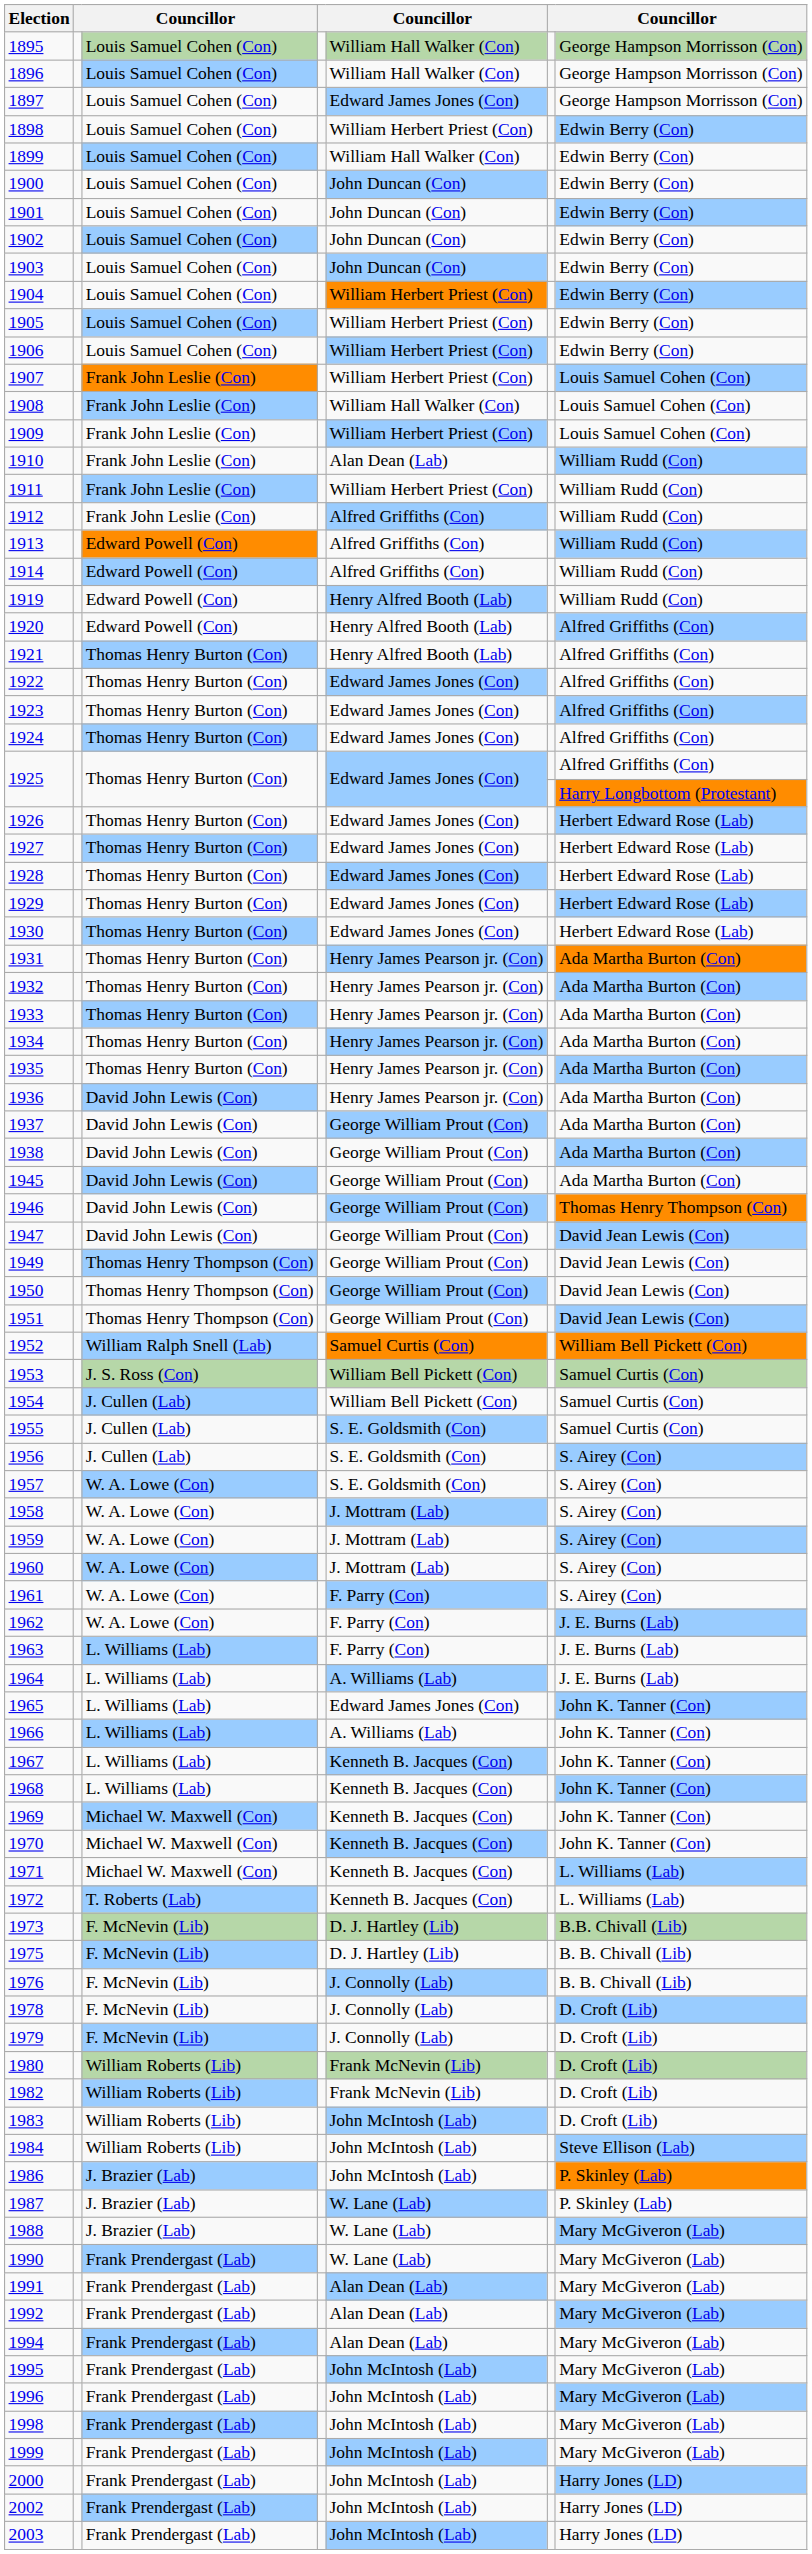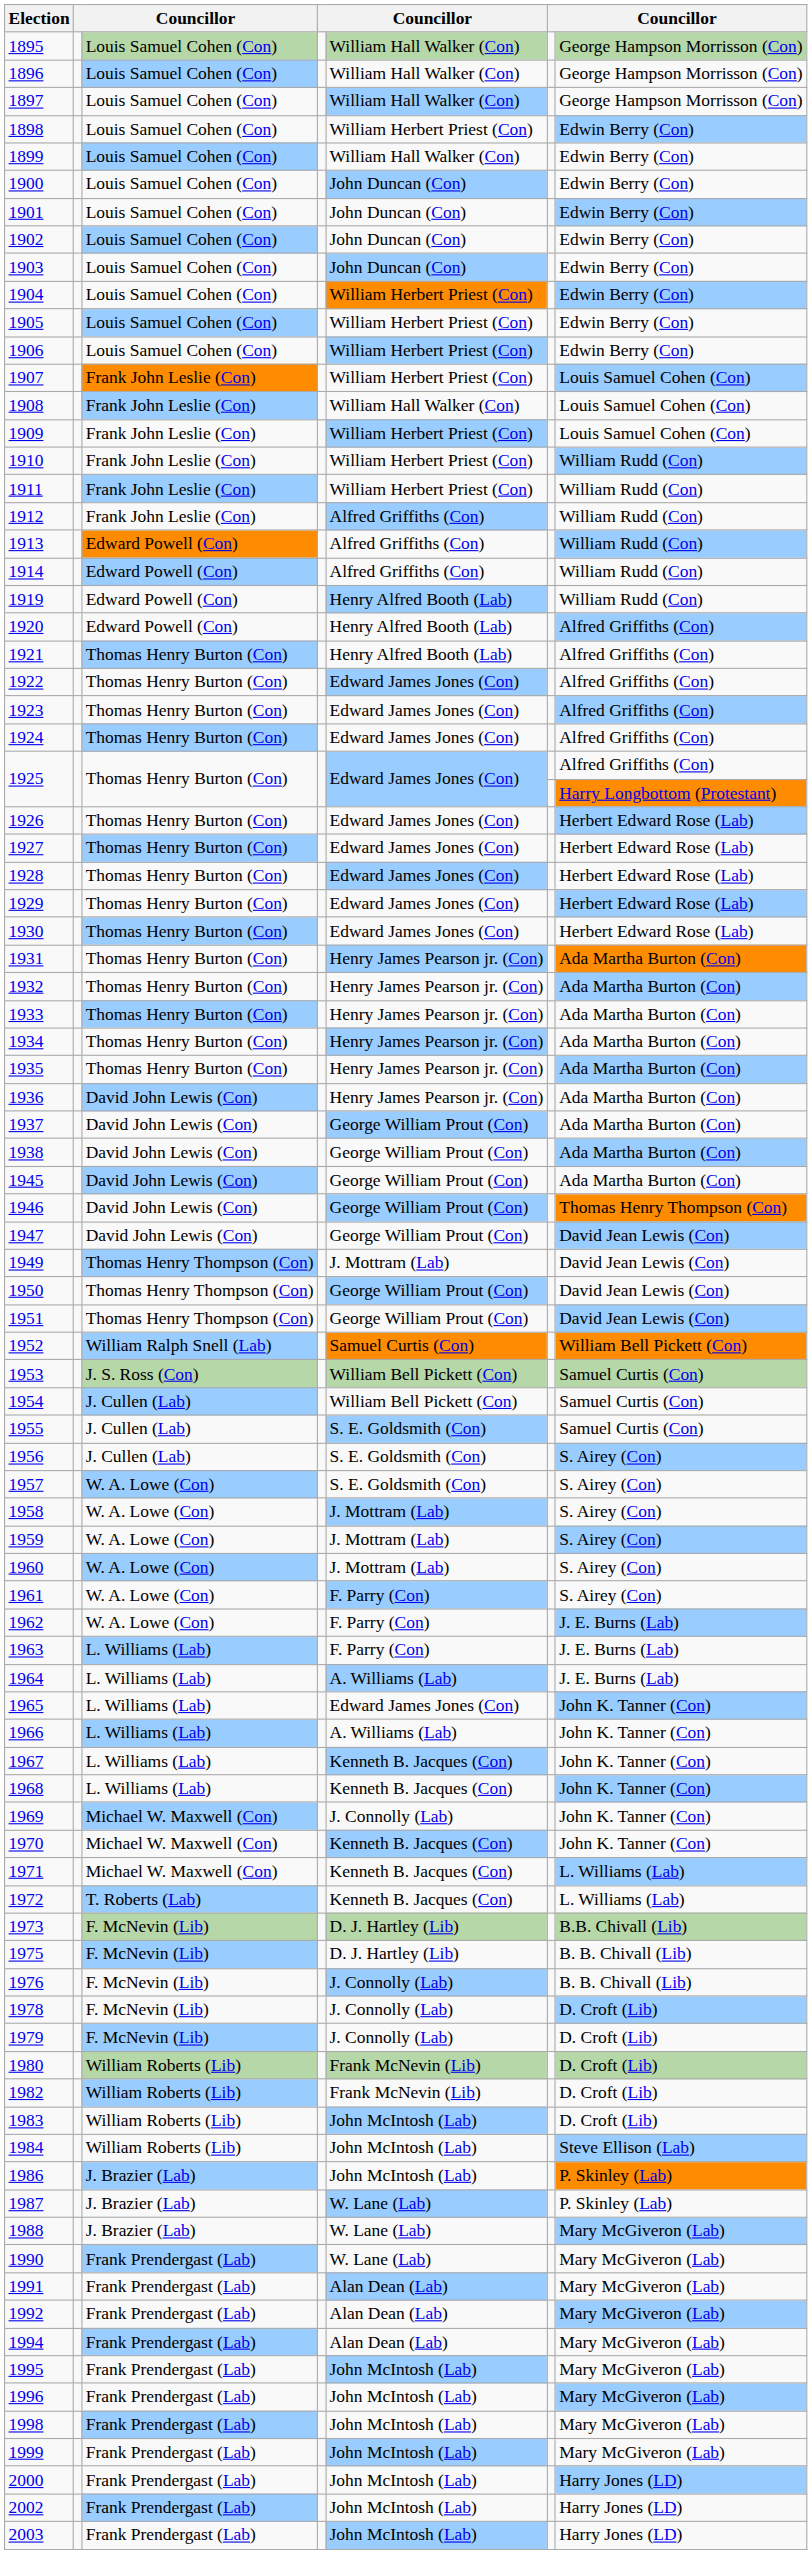(424, 101) Edward James Jones (Con) -> (425, 101) William Hall Walker (Con)
(389, 460) Alan Dean (Lab) -> (431, 460) William Herbert Priest (Con)
(429, 1262) George William Prout (Con) -> (389, 1262) J. Mottram (Lab)
(421, 1816) Kenneth B. Jacques (Con) -> (391, 1816) J. Connolly (Lab)
